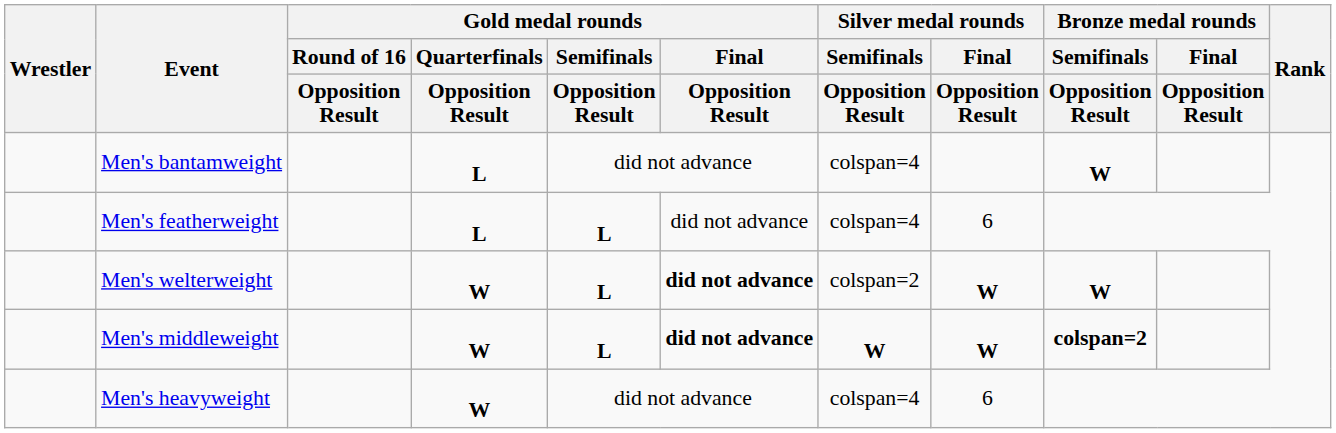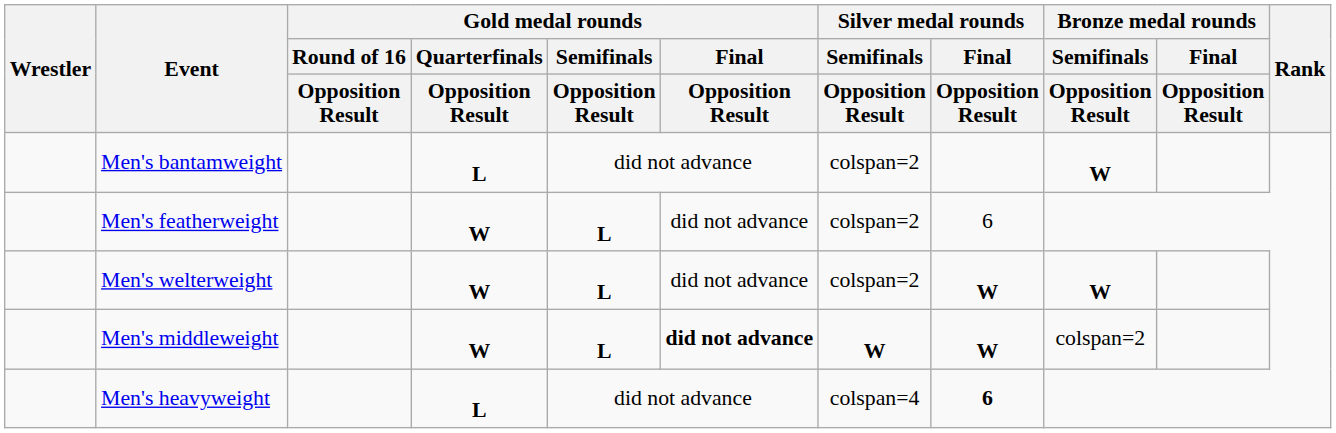(875, 162) colspan=4 -> (875, 162) colspan=2
(479, 233) L -> (479, 233) W
(875, 220) colspan=4 -> (875, 220) colspan=2
(739, 279) bold -> (739, 279) normal
(1100, 338) bold -> (1100, 338) normal
(479, 410) W -> (479, 410) L
(987, 397) normal -> (987, 397) bold
